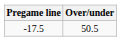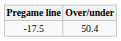(90, 28) 50.5 -> (90, 28) 50.4
